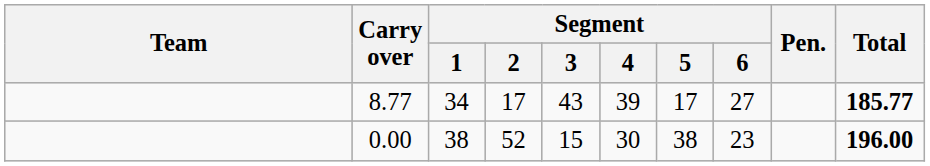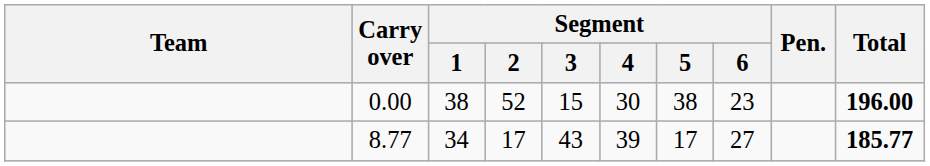rows swapped: (390, 140) <-> (390, 101)
